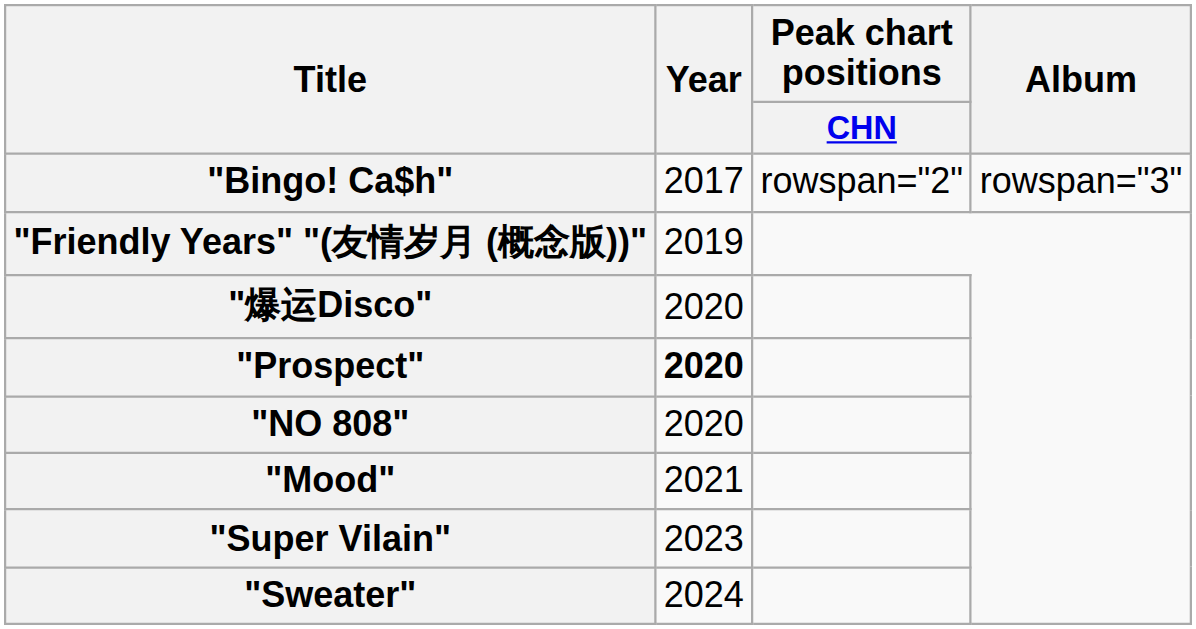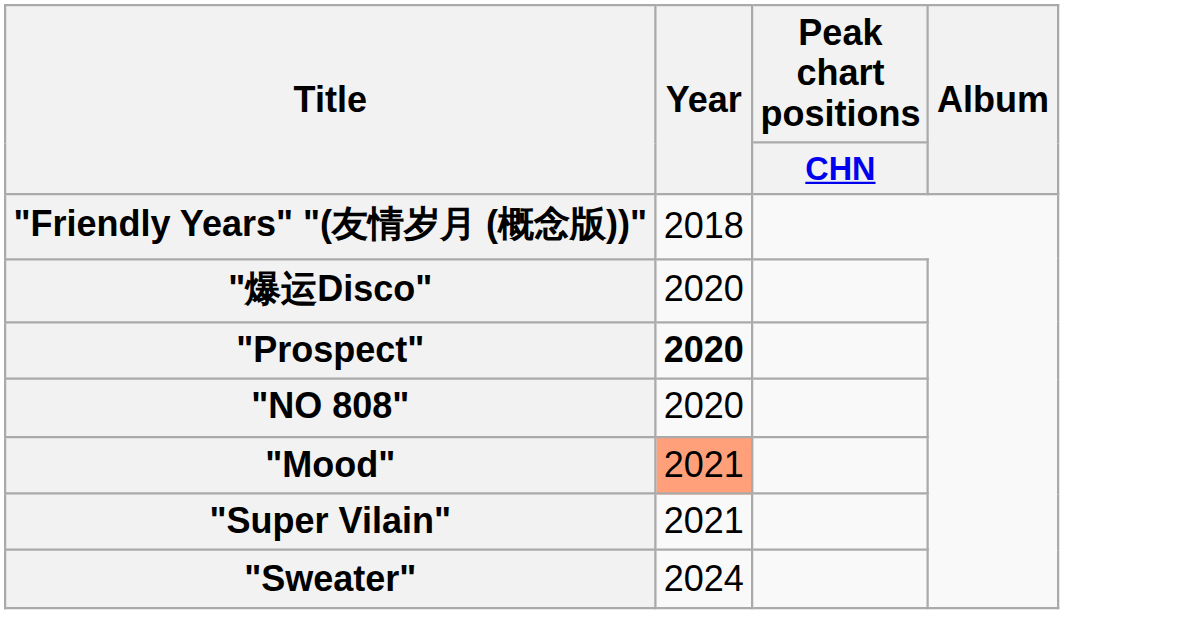- row: (330, 181)
(704, 242) 2019 -> (704, 225) 2018
(704, 480) no background -> (704, 464) lightsalmon background
(704, 537) 2023 -> (704, 521) 2021
